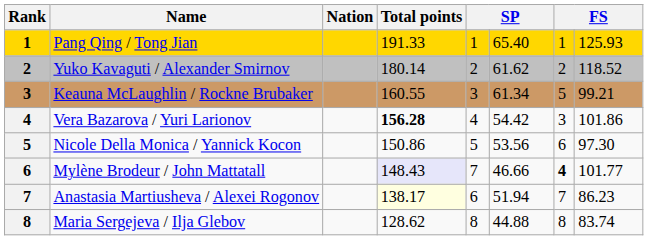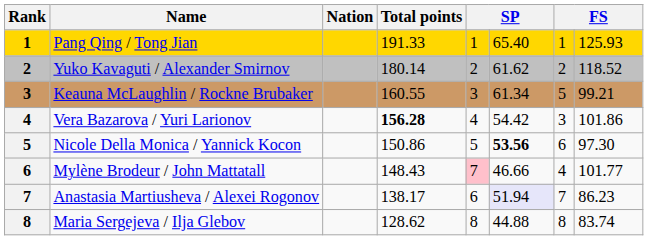(511, 145) normal -> (511, 145) bold
(403, 171) lavender background -> (403, 171) no background
(474, 171) no background -> (474, 171) pink background
(562, 171) bold -> (562, 171) normal
(403, 196) lightyellow background -> (403, 196) no background
(511, 196) no background -> (511, 196) lavender background
